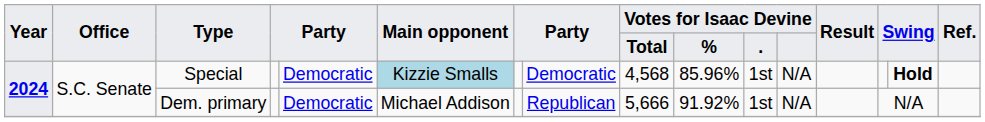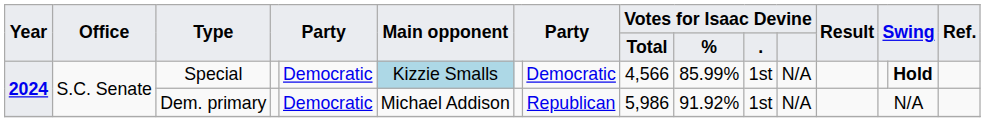(647, 75) 4,568 -> (647, 75) 4,566
(709, 75) 85.96% -> (709, 75) 85.99%
(647, 103) 5,666 -> (647, 103) 5,986
